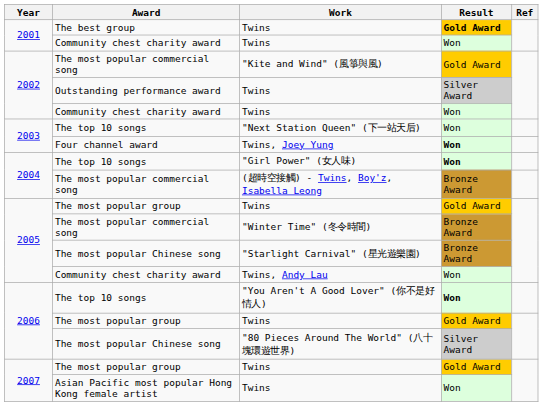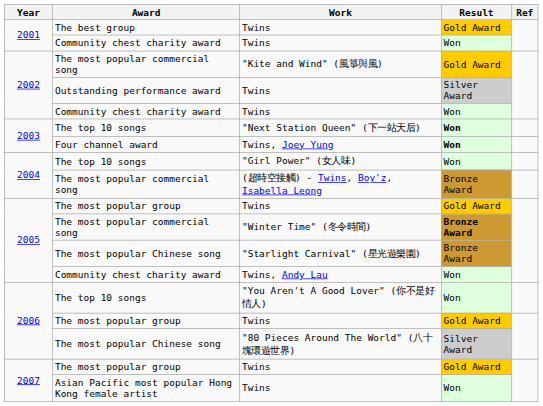(476, 28) bold -> (476, 28) normal
(476, 128) normal -> (476, 128) bold
(476, 161) bold -> (476, 161) normal
(476, 227) normal -> (476, 227) bold
(476, 298) bold -> (476, 298) normal
